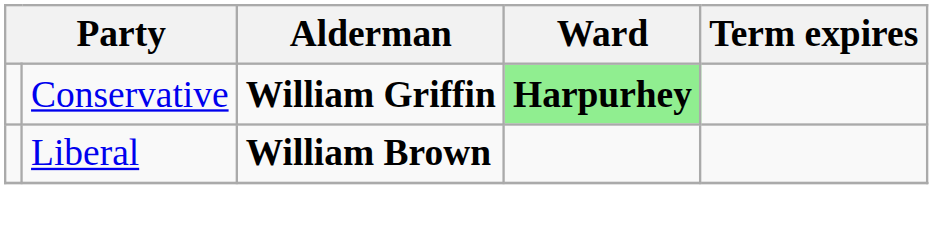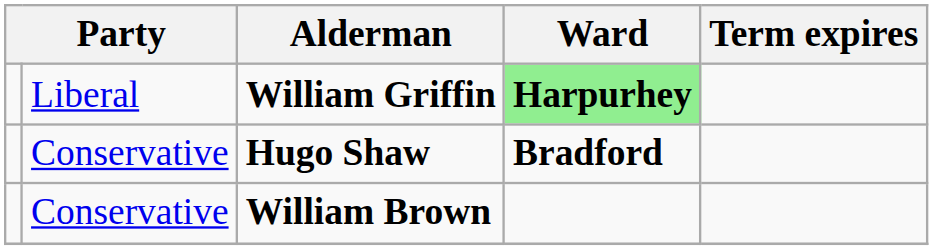(130, 93) Conservative -> (85, 93) Liberal
+ row: (338, 152)
(85, 152) Liberal -> (130, 212) Conservative
